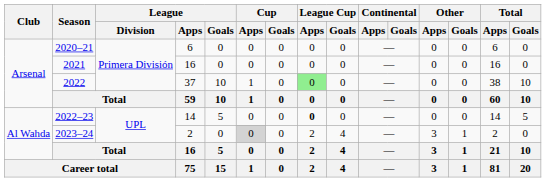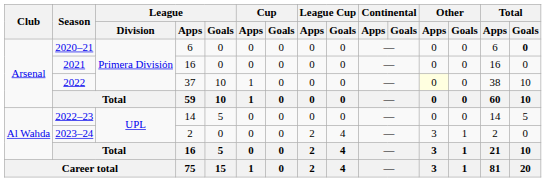(525, 47) normal -> (525, 47) bold
(312, 82) lightgreen background -> (312, 82) no background
(434, 82) no background -> (434, 82) lightyellow background
(312, 116) bold -> (312, 116) normal
(251, 133) lightgrey background -> (251, 133) no background
